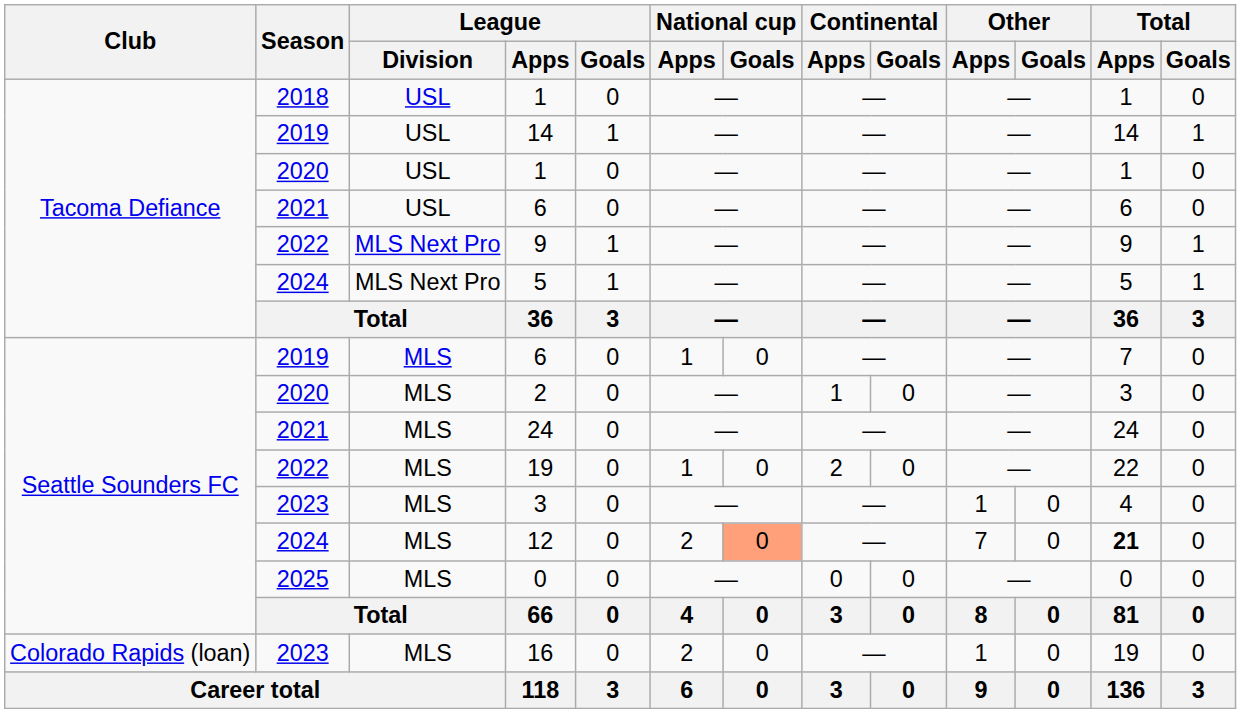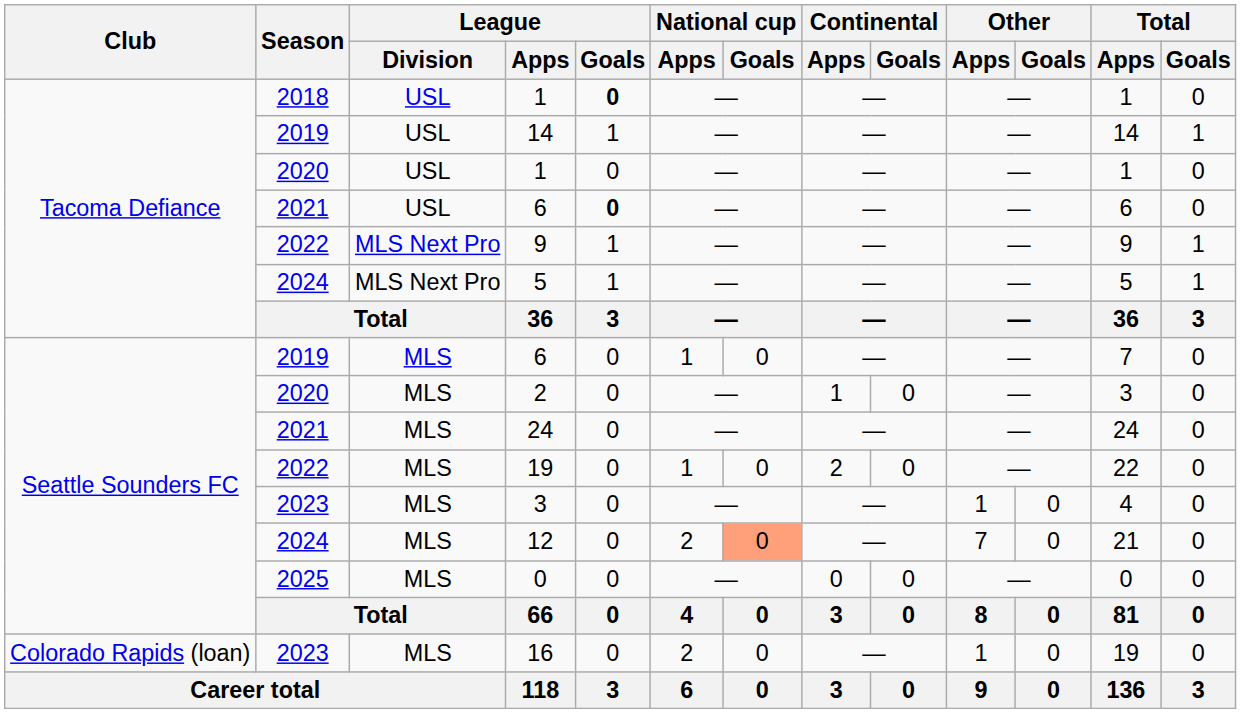(613, 97) normal -> (613, 97) bold
(613, 208) normal -> (613, 208) bold
(1126, 541) bold -> (1126, 541) normal
